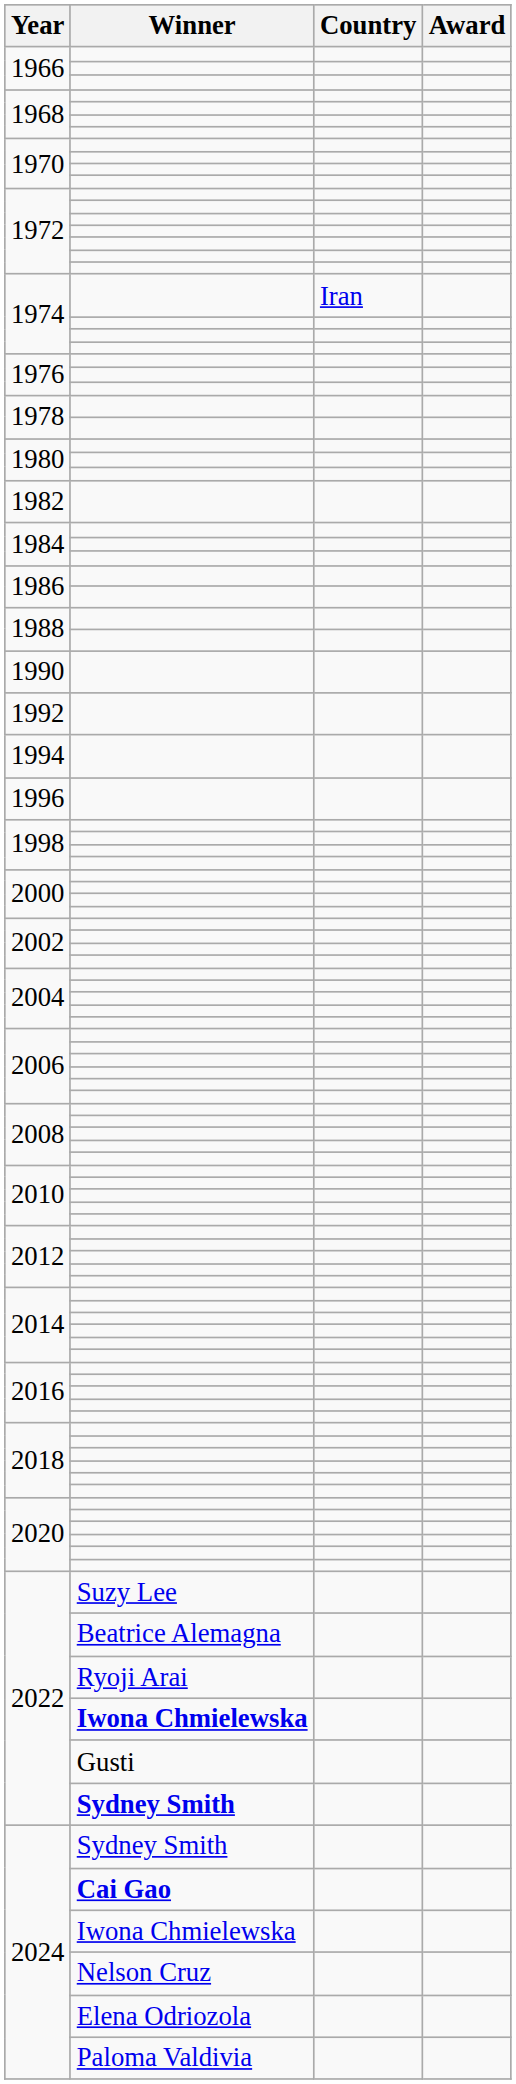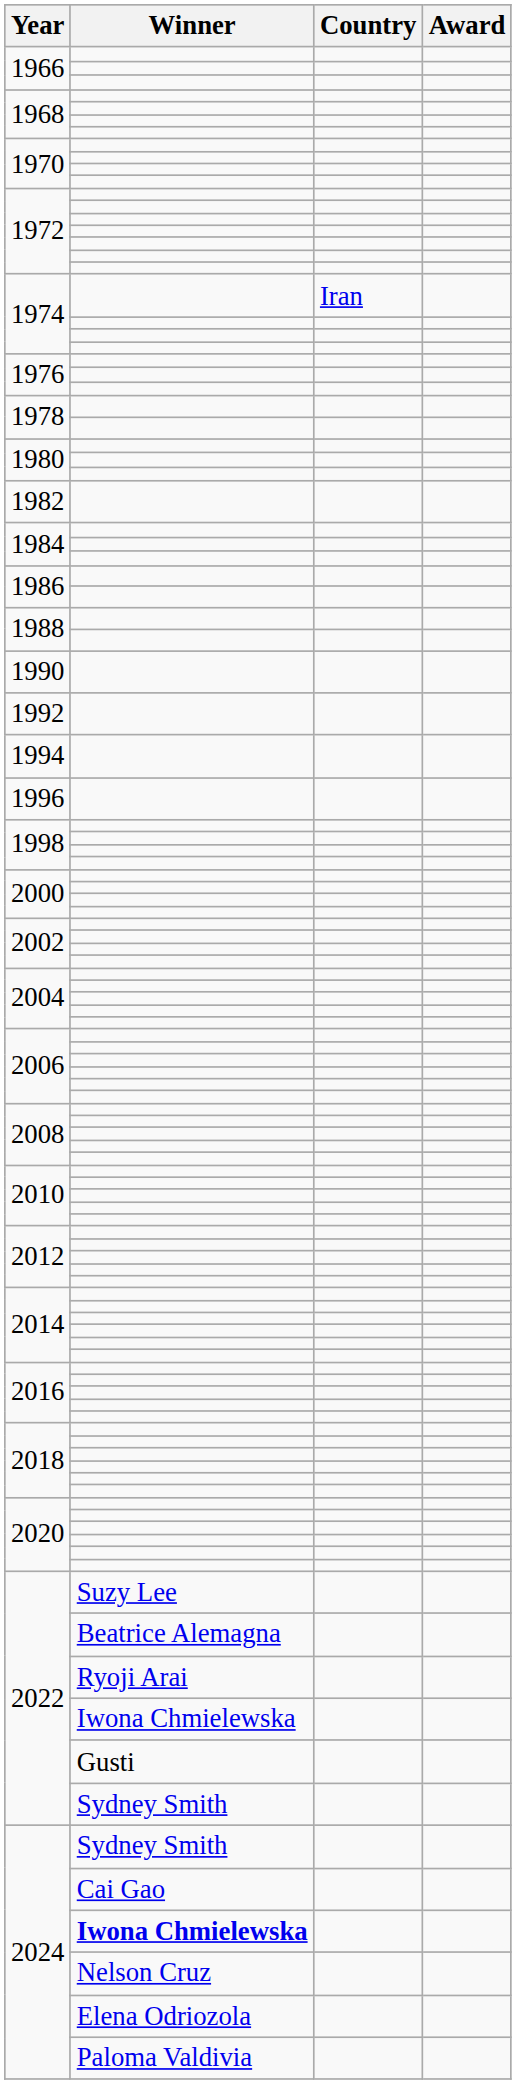(192, 1719) bold -> (186, 1719) normal
(156, 1803) bold -> (152, 1803) normal
(124, 1888) bold -> (121, 1888) normal
(186, 1930) normal -> (192, 1930) bold
